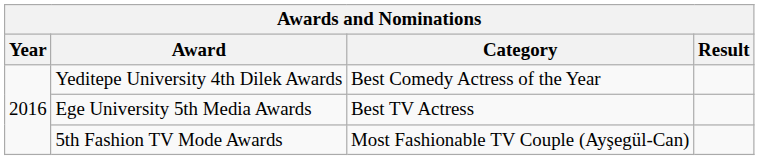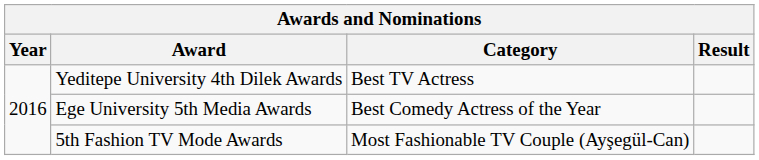(476, 79) Best Comedy Actress of the Year -> (413, 79) Best TV Actress
(413, 109) Best TV Actress -> (476, 109) Best Comedy Actress of the Year
